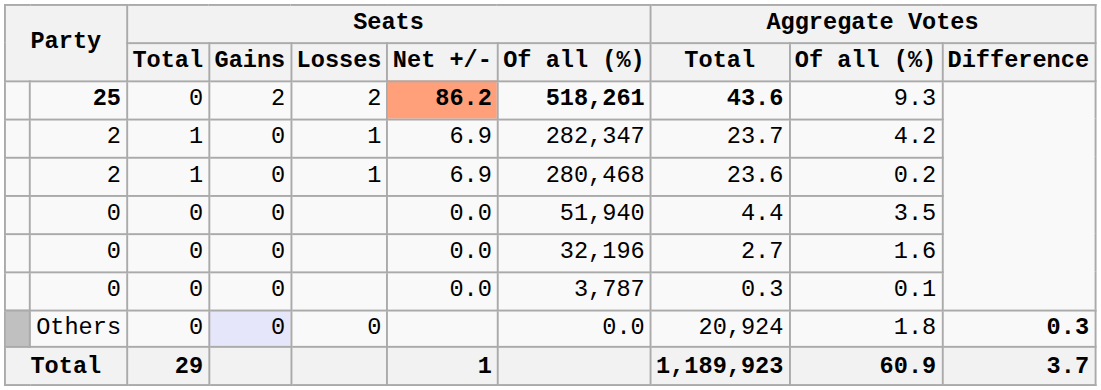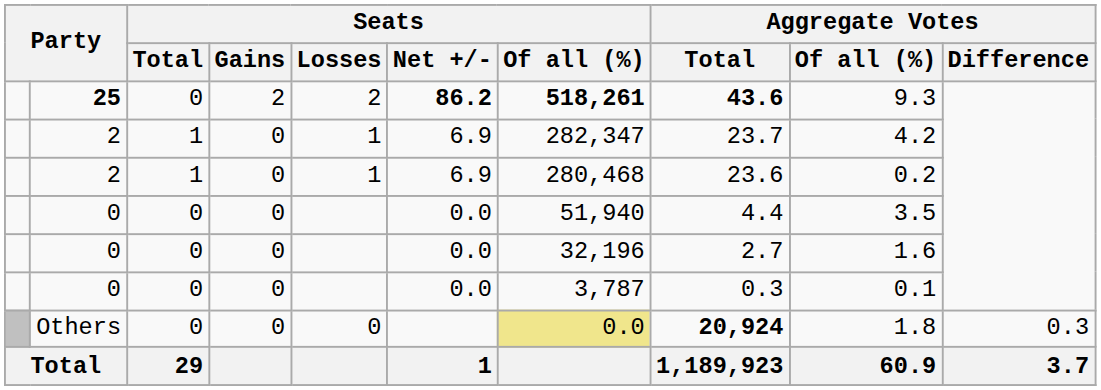(464, 101) lightsalmon background -> (464, 101) no background
(278, 329) lavender background -> (278, 329) no background
(623, 329) no background -> (623, 329) khaki background
(741, 329) normal -> (741, 329) bold
(1068, 329) bold -> (1068, 329) normal
